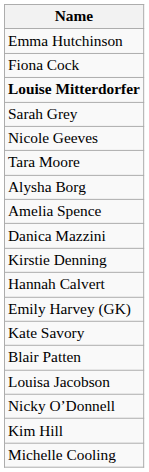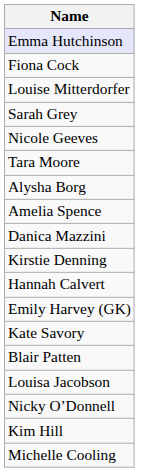(65, 41) no background -> (65, 41) lavender background
(74, 89) bold -> (69, 89) normal
